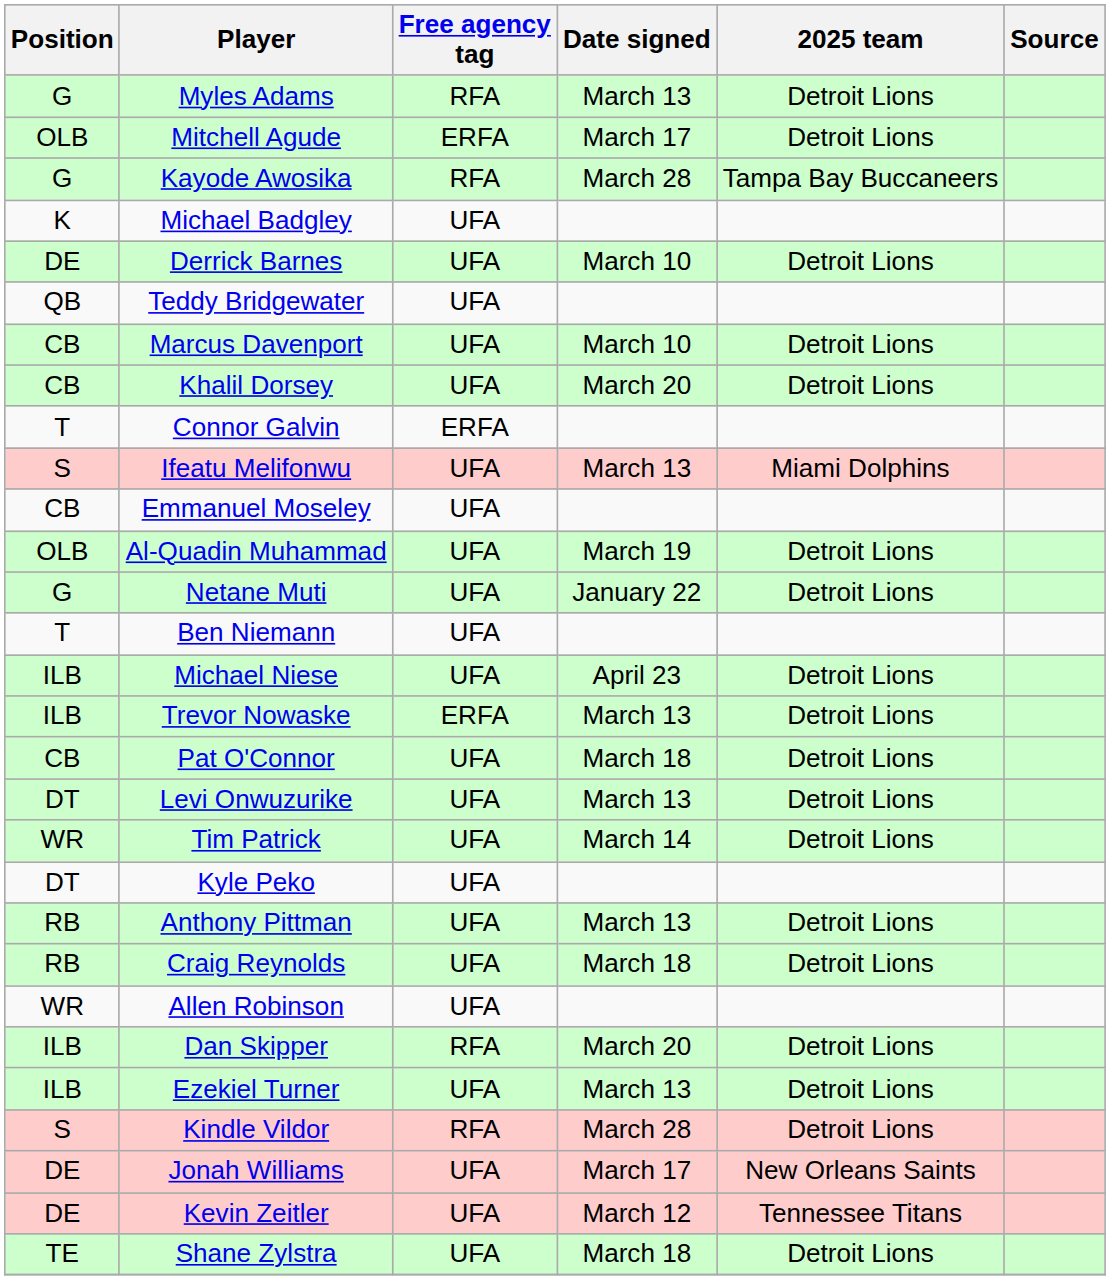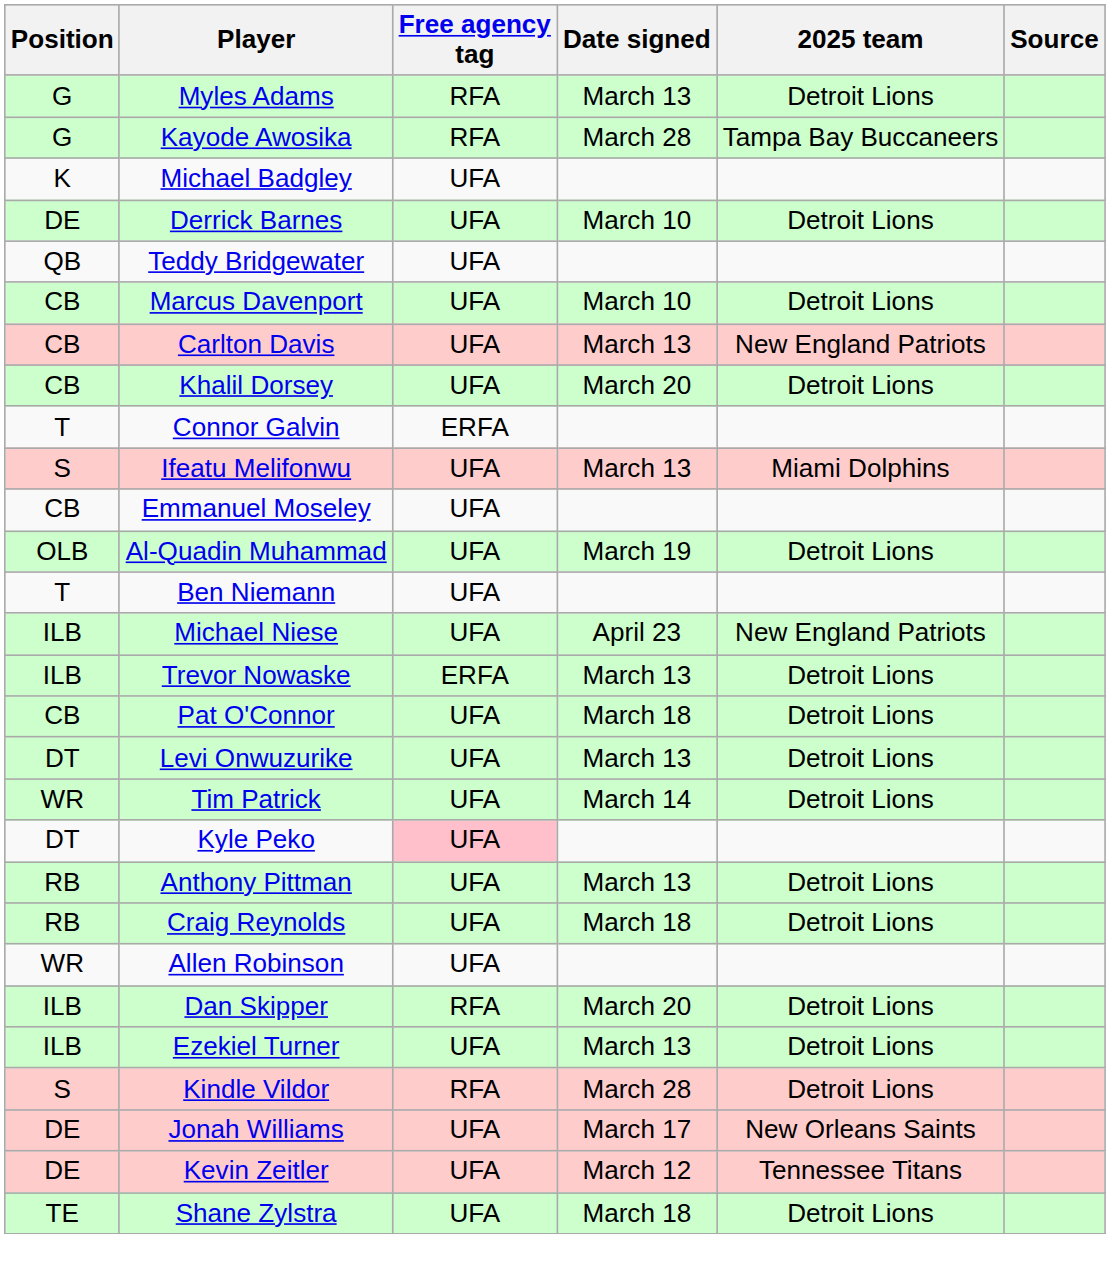- row: (256, 137)
+ row: (256, 344)
- row: (256, 592)
(860, 674) Detroit Lions -> (860, 633) New England Patriots
(475, 881) no background -> (475, 840) pink background
